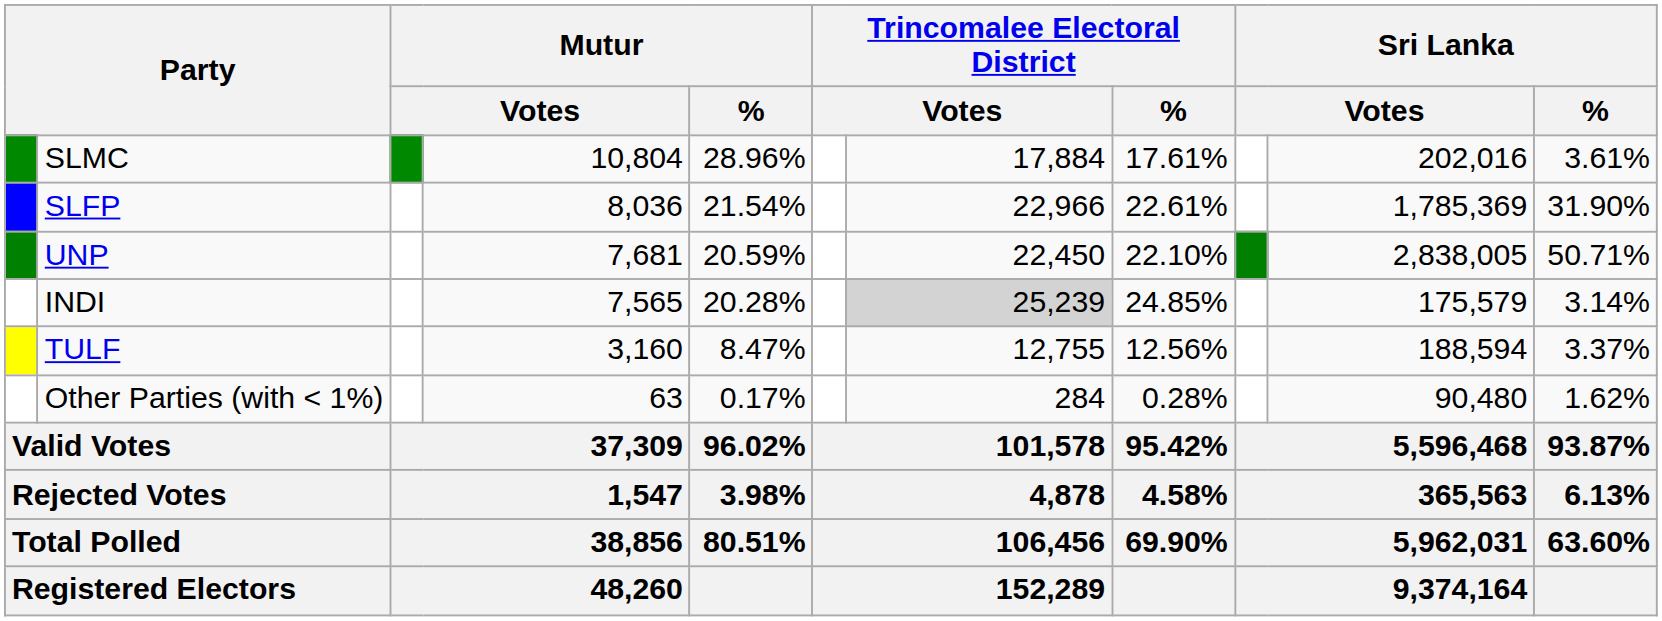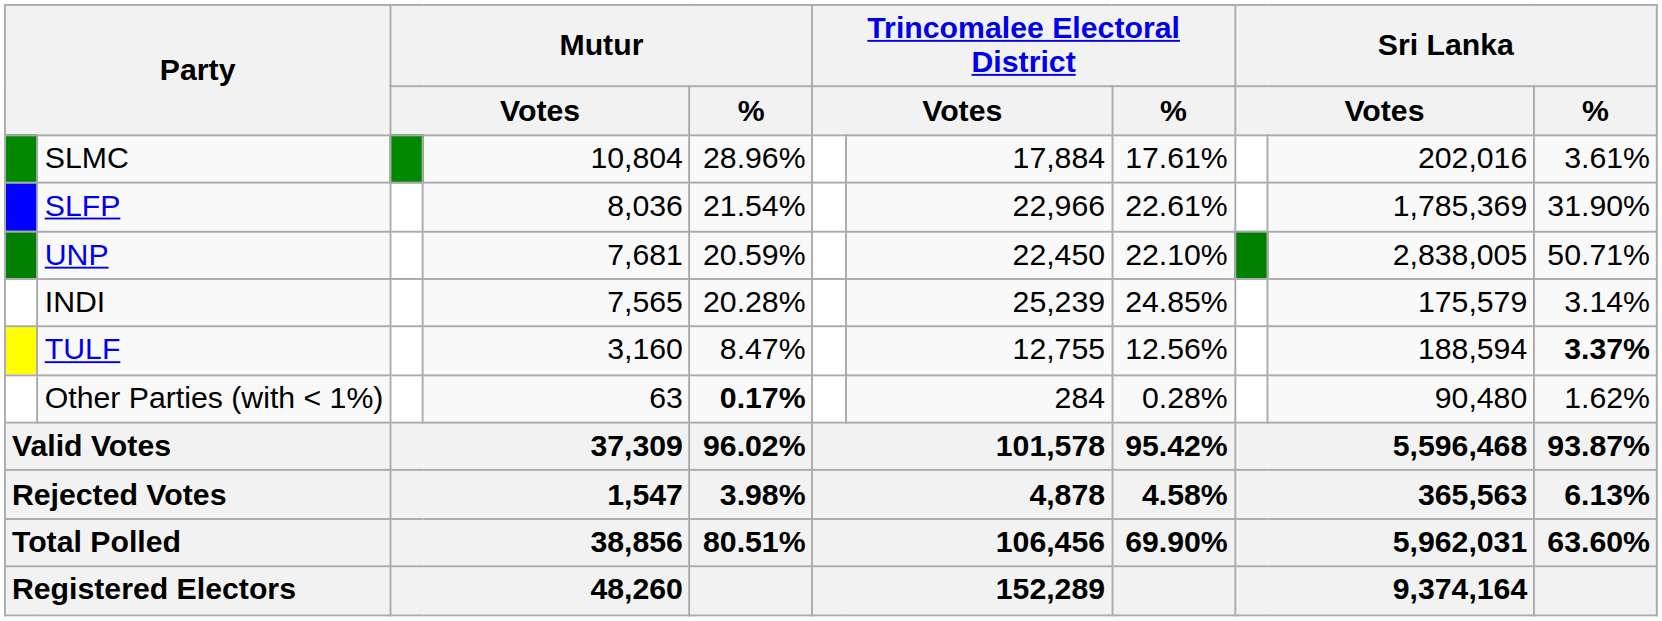(1059, 302) lightgrey background -> (1059, 302) no background
(1607, 350) normal -> (1607, 350) bold
(763, 398) normal -> (763, 398) bold
